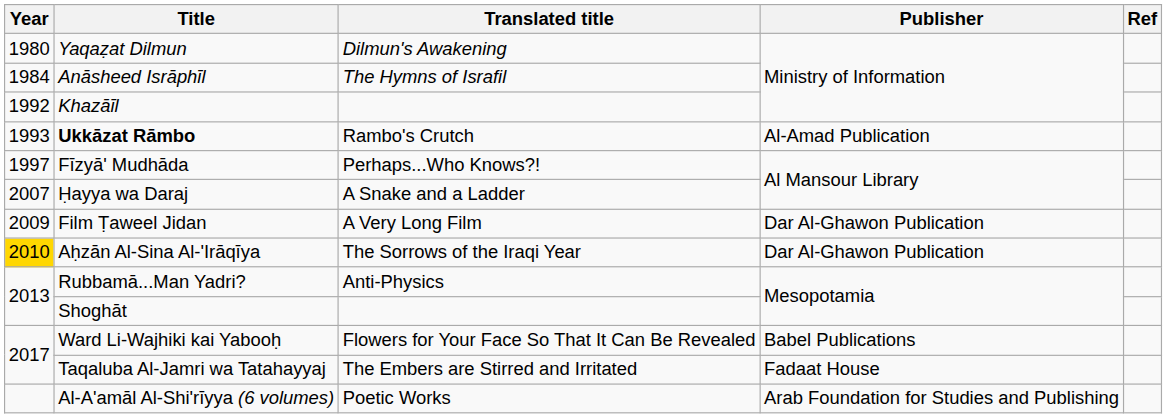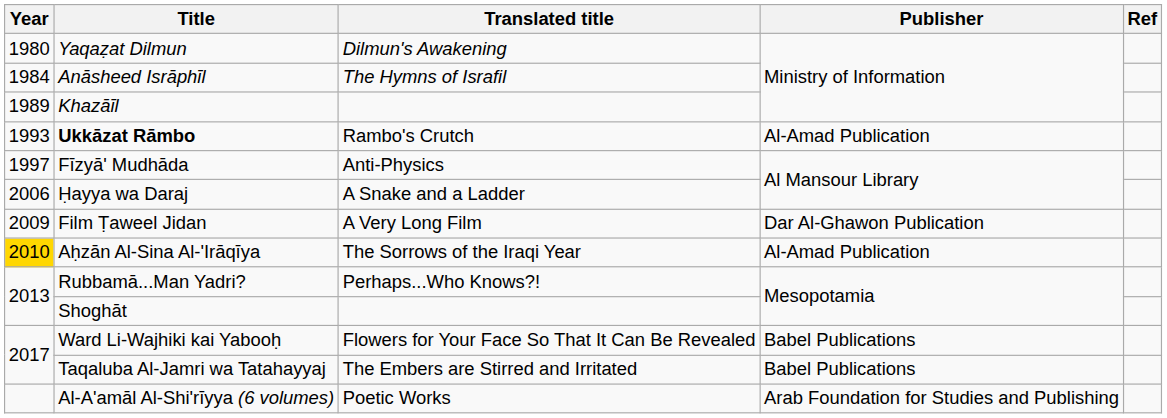(29, 106) 1992 -> (29, 106) 1989
(441, 164) Perhaps...Who Knows?! -> (393, 164) Anti-Physics
(29, 194) 2007 -> (29, 194) 2006
(874, 252) Dar Al-Ghawon Publication -> (847, 252) Al-Amad Publication
(393, 281) Anti-Physics -> (441, 281) Perhaps...Who Knows?!
(822, 369) Fadaat House -> (840, 369) Babel Publications
